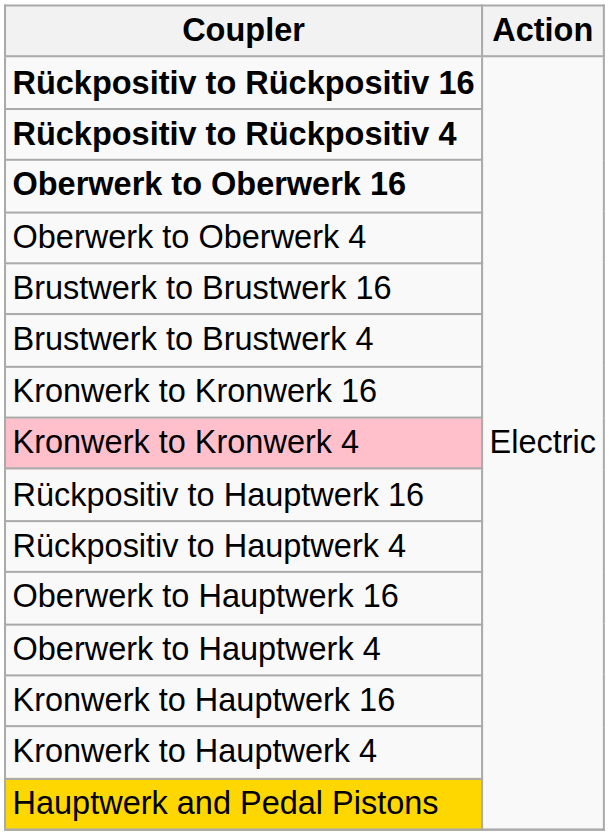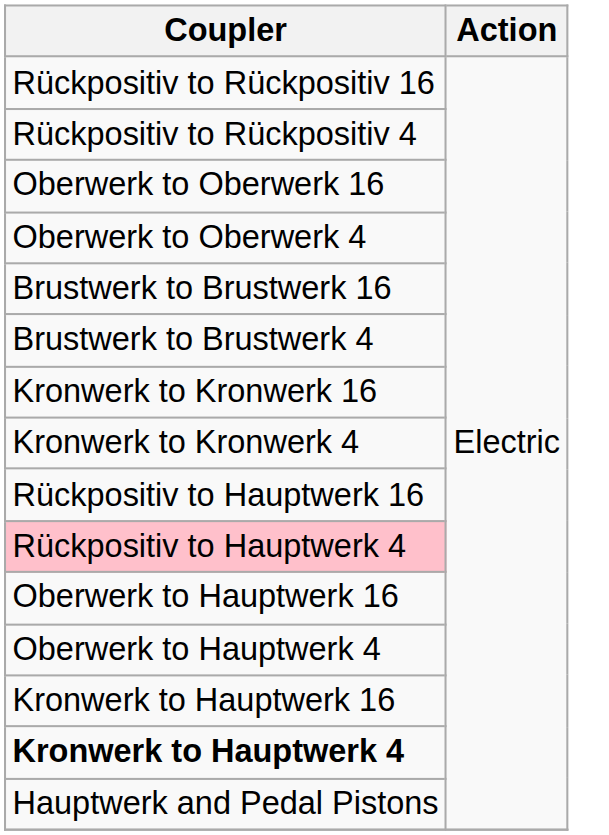(244, 82) bold -> (224, 82) normal
(235, 133) bold -> (215, 133) normal
(209, 185) bold -> (198, 185) normal
(186, 442) pink background -> (186, 442) no background
(209, 545) no background -> (209, 545) pink background
(195, 751) normal -> (208, 751) bold
(226, 803) gold background -> (226, 803) no background
